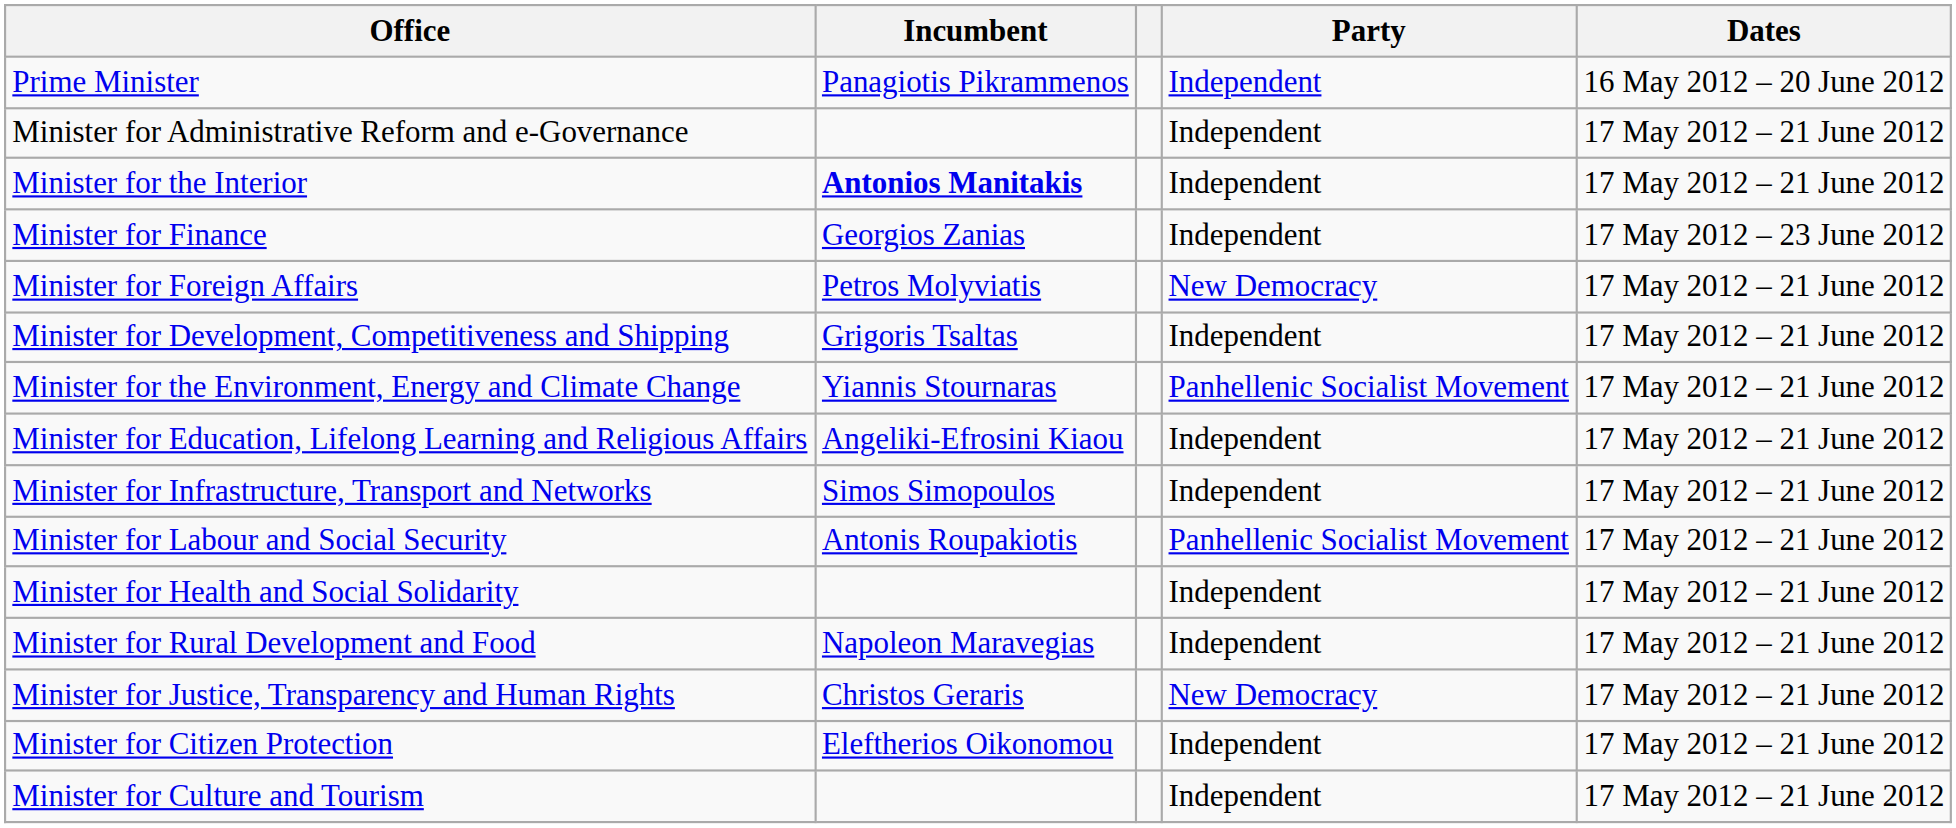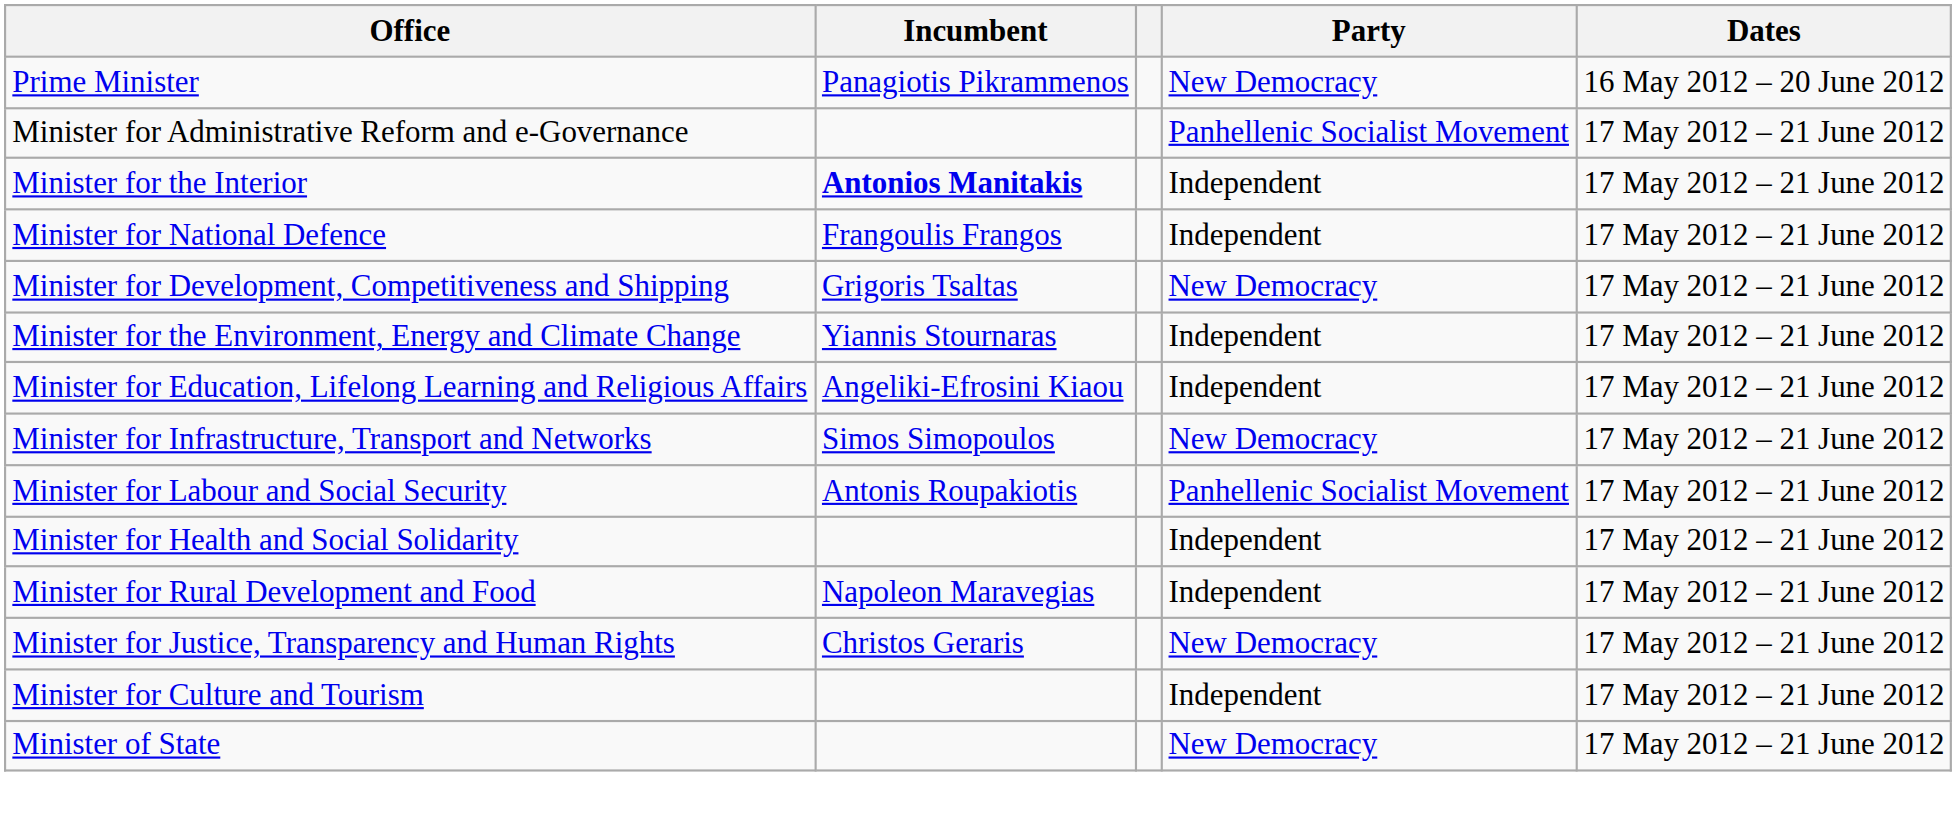(1245, 81) Independent -> (1273, 81) New Democracy
(1245, 132) Independent -> (1369, 132) Panhellenic Socialist Movement
- row: (140, 234)
- row: (185, 285)
+ row: (199, 234)
(1245, 336) Independent -> (1273, 285) New Democracy
(1369, 387) Panhellenic Socialist Movement -> (1245, 336) Independent
(1245, 489) Independent -> (1273, 438) New Democracy
- row: (203, 745)
+ row: (116, 745)
